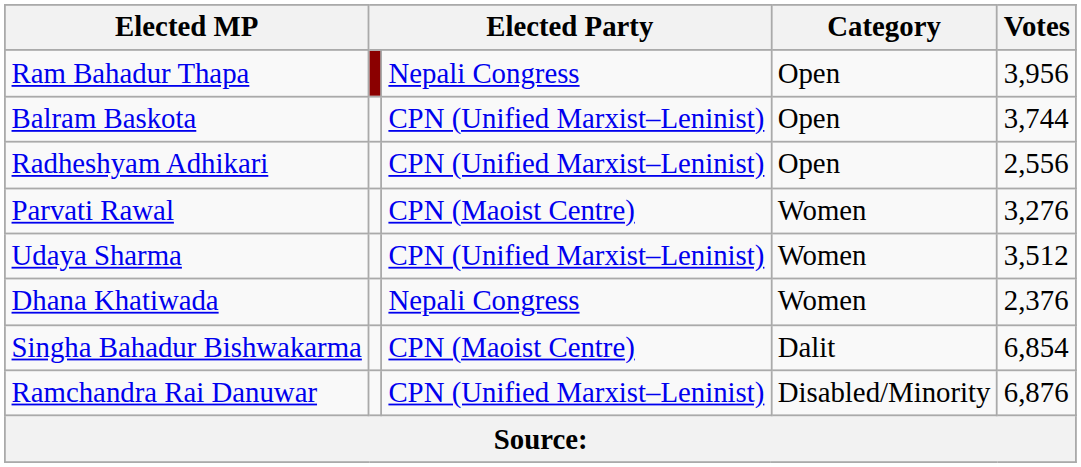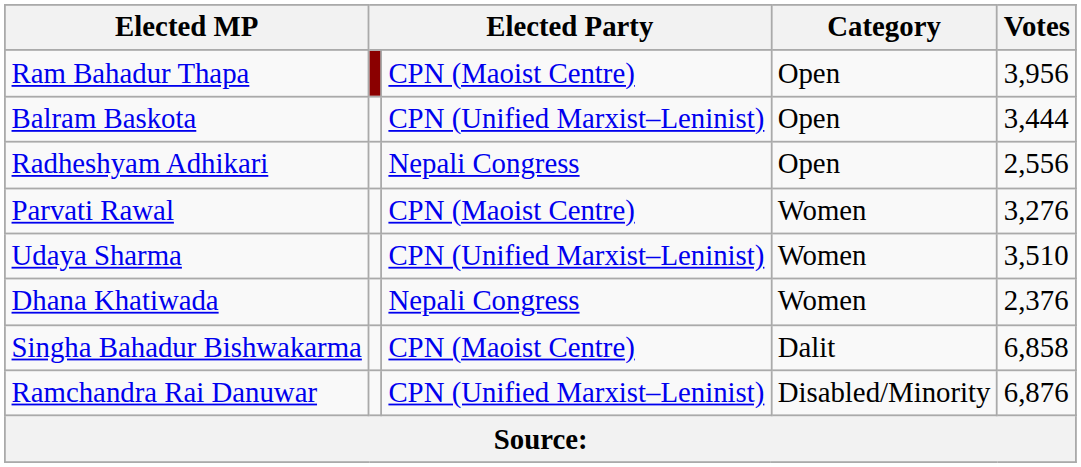(484, 73) Nepali Congress -> (512, 73) CPN (Maoist Centre)
(1036, 118) 3,744 -> (1036, 118) 3,444
(576, 164) CPN (Unified Marxist–Leninist) -> (484, 164) Nepali Congress
(1036, 255) 3,512 -> (1036, 255) 3,510
(1036, 347) 6,854 -> (1036, 347) 6,858
